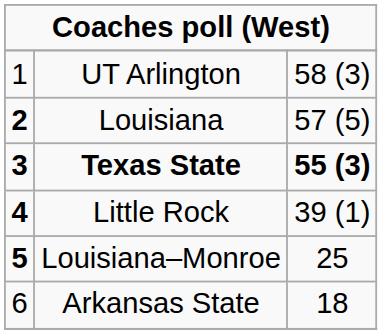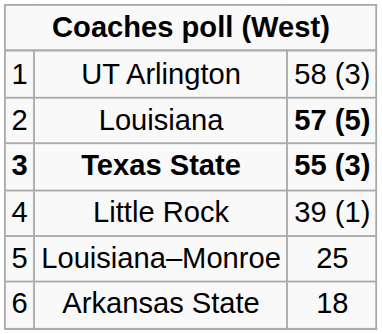(20, 119) bold -> (20, 119) normal
(332, 119) normal -> (332, 119) bold
(20, 212) bold -> (20, 212) normal
(20, 258) bold -> (20, 258) normal
